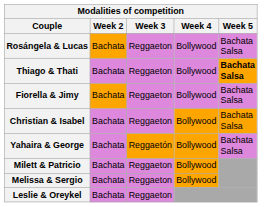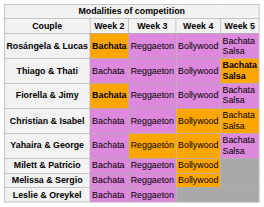(108, 45) normal -> (109, 45) bold
(108, 95) normal -> (109, 95) bold
